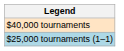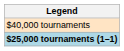(60, 39) normal -> (62, 39) bold
